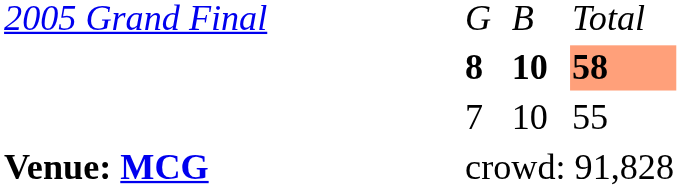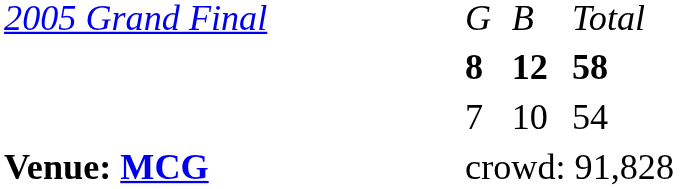(530, 67) 10 -> (530, 67) 12
(590, 67) lightsalmon background -> (590, 67) no background
(590, 117) 55 -> (590, 117) 54
